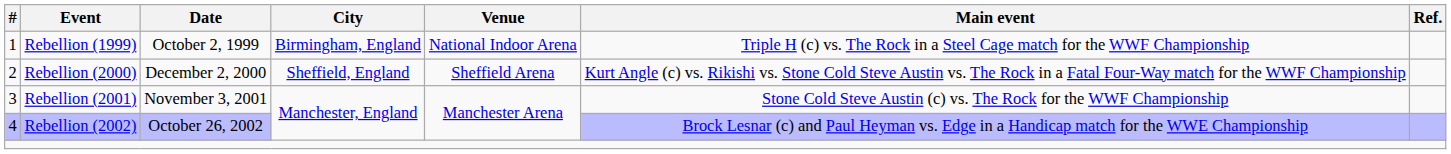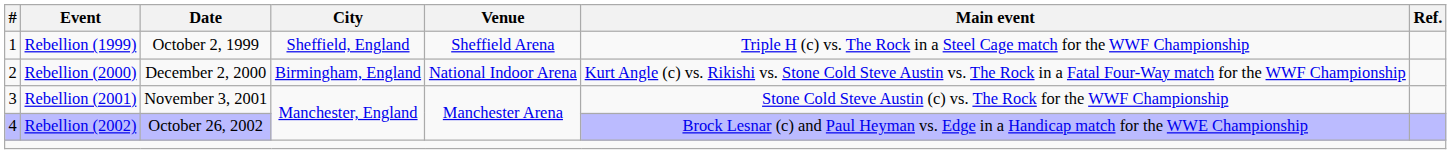(348, 44) Birmingham, England -> (348, 44) Sheffield, England
(503, 44) National Indoor Arena -> (503, 44) Sheffield Arena
(348, 71) Sheffield, England -> (348, 71) Birmingham, England
(503, 71) Sheffield Arena -> (503, 71) National Indoor Arena
